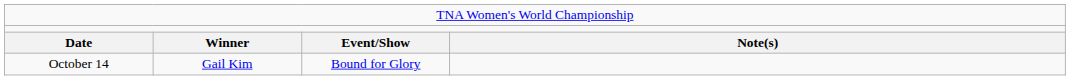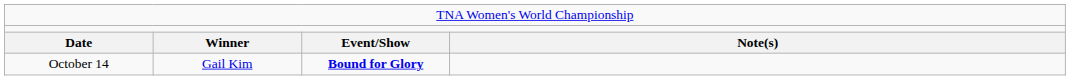(376, 63) normal -> (376, 63) bold
